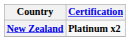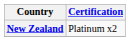(94, 28) bold -> (93, 28) normal
